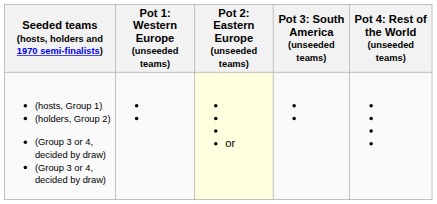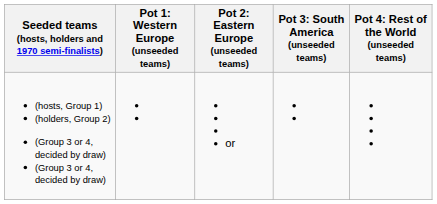(234, 124) lightyellow background -> (234, 124) no background
